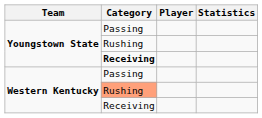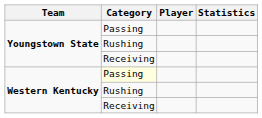(129, 59) bold -> (129, 59) normal
(123, 74) no background -> (123, 74) lightyellow background
(123, 90) lightsalmon background -> (123, 90) no background
